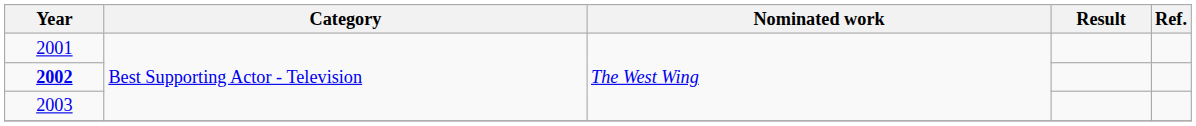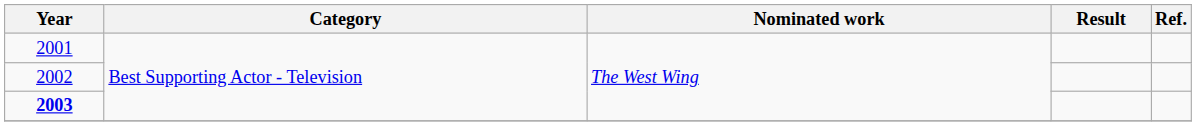(54, 76) bold -> (54, 76) normal
(54, 105) normal -> (54, 105) bold
